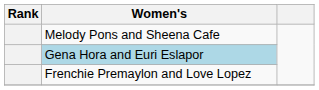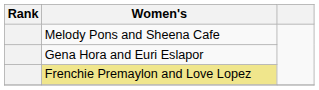(124, 54) lightblue background -> (124, 54) no background
(148, 74) no background -> (148, 74) khaki background
